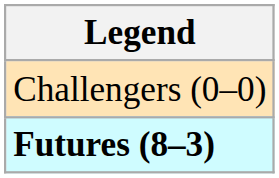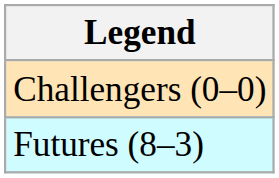(114, 144) bold -> (109, 144) normal
